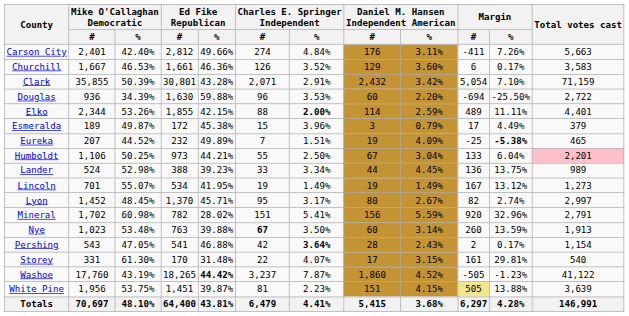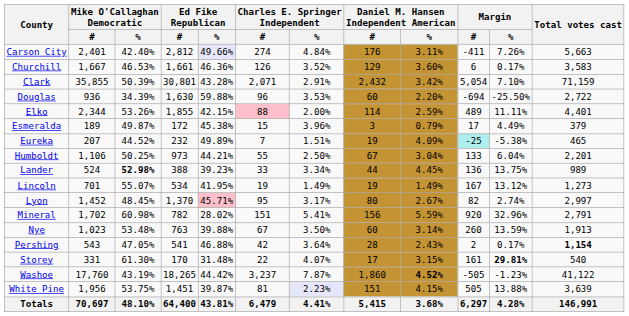(217, 52) no background -> (217, 52) lavender background
(262, 111) no background -> (262, 111) pink background
(317, 111) bold -> (317, 111) normal
(474, 141) no background -> (474, 141) paleturquoise background
(511, 141) bold -> (511, 141) normal
(578, 156) pink background -> (578, 156) no background
(138, 171) normal -> (138, 171) bold
(217, 200) no background -> (217, 200) pink background
(262, 230) bold -> (262, 230) normal
(317, 245) bold -> (317, 245) normal
(578, 245) normal -> (578, 245) bold
(511, 260) normal -> (511, 260) bold
(217, 274) bold -> (217, 274) normal
(429, 274) normal -> (429, 274) bold
(317, 289) no background -> (317, 289) lavender background
(474, 289) khaki background -> (474, 289) no background
